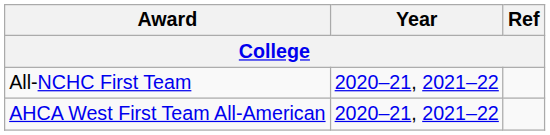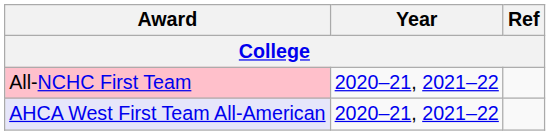(100, 82) no background -> (100, 82) pink background
(167, 113) no background -> (167, 113) lavender background
